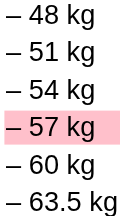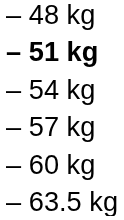(51, 52) normal -> (52, 52) bold
(51, 127) pink background -> (51, 127) no background
